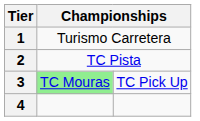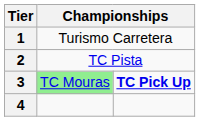(152, 83) normal -> (154, 83) bold
